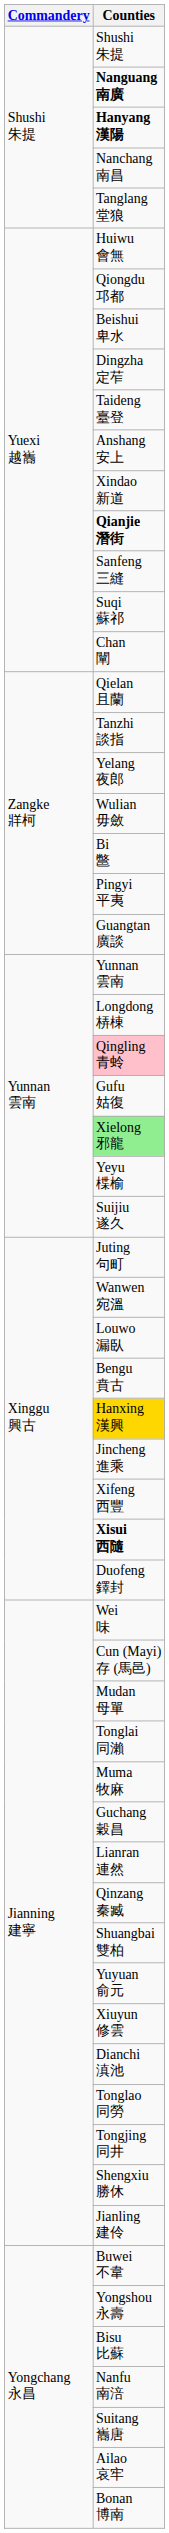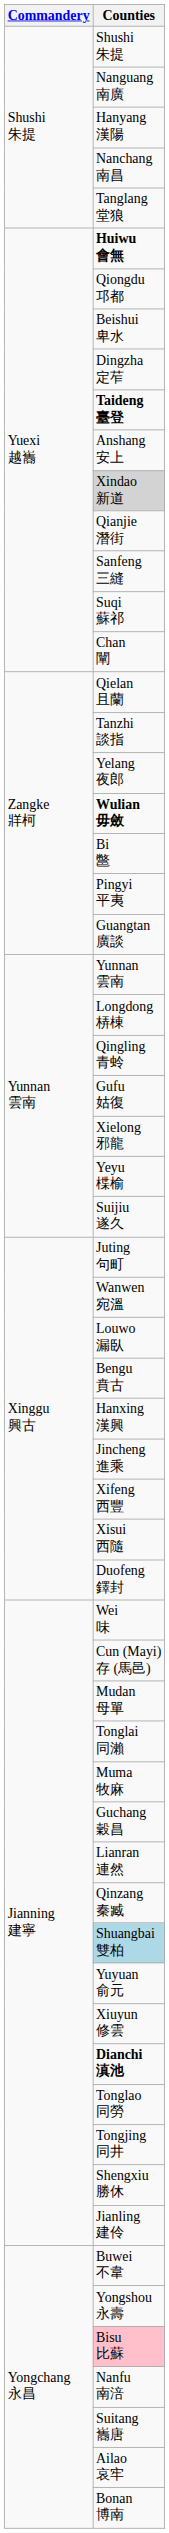(127, 86) bold -> (125, 86) normal
(123, 126) bold -> (121, 126) normal
(115, 247) normal -> (116, 247) bold
(118, 408) normal -> (120, 408) bold
(117, 489) no background -> (117, 489) lightgrey background
(118, 530) bold -> (117, 530) normal
(116, 812) normal -> (118, 812) bold
(121, 1054) pink background -> (121, 1054) no background
(118, 1135) lightgreen background -> (118, 1135) no background
(120, 1417) gold background -> (120, 1417) no background
(112, 1538) bold -> (111, 1538) normal
(125, 1942) no background -> (125, 1942) lightblue background
(118, 2063) normal -> (119, 2063) bold
(110, 2345) no background -> (110, 2345) pink background
